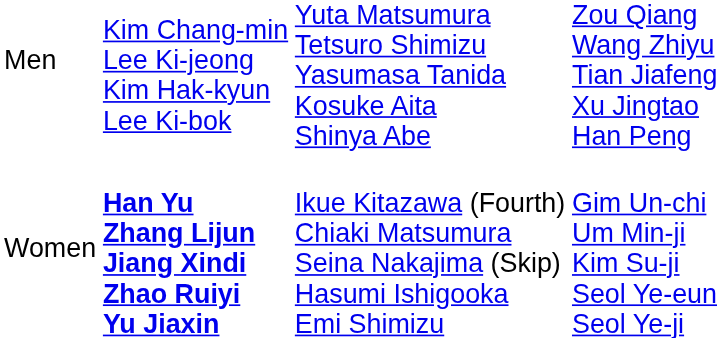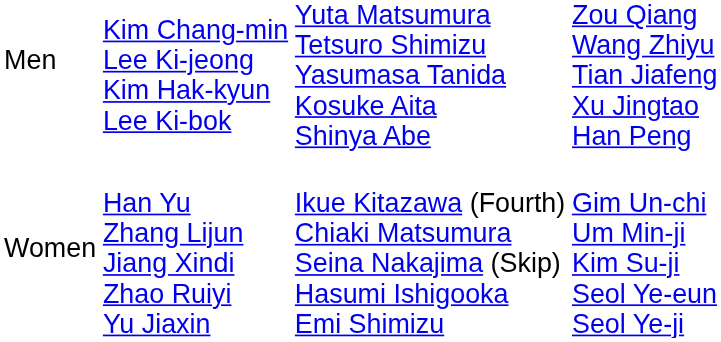(179, 263) bold -> (173, 263) normal
